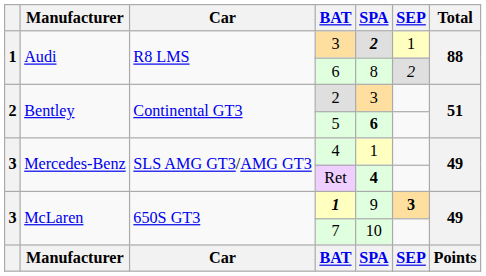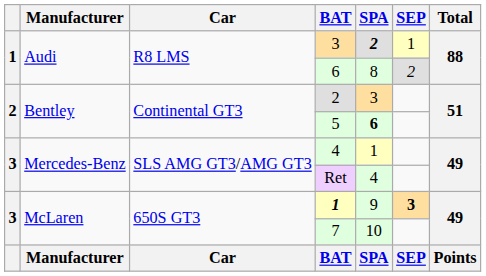(374, 177) bold -> (374, 177) normal
